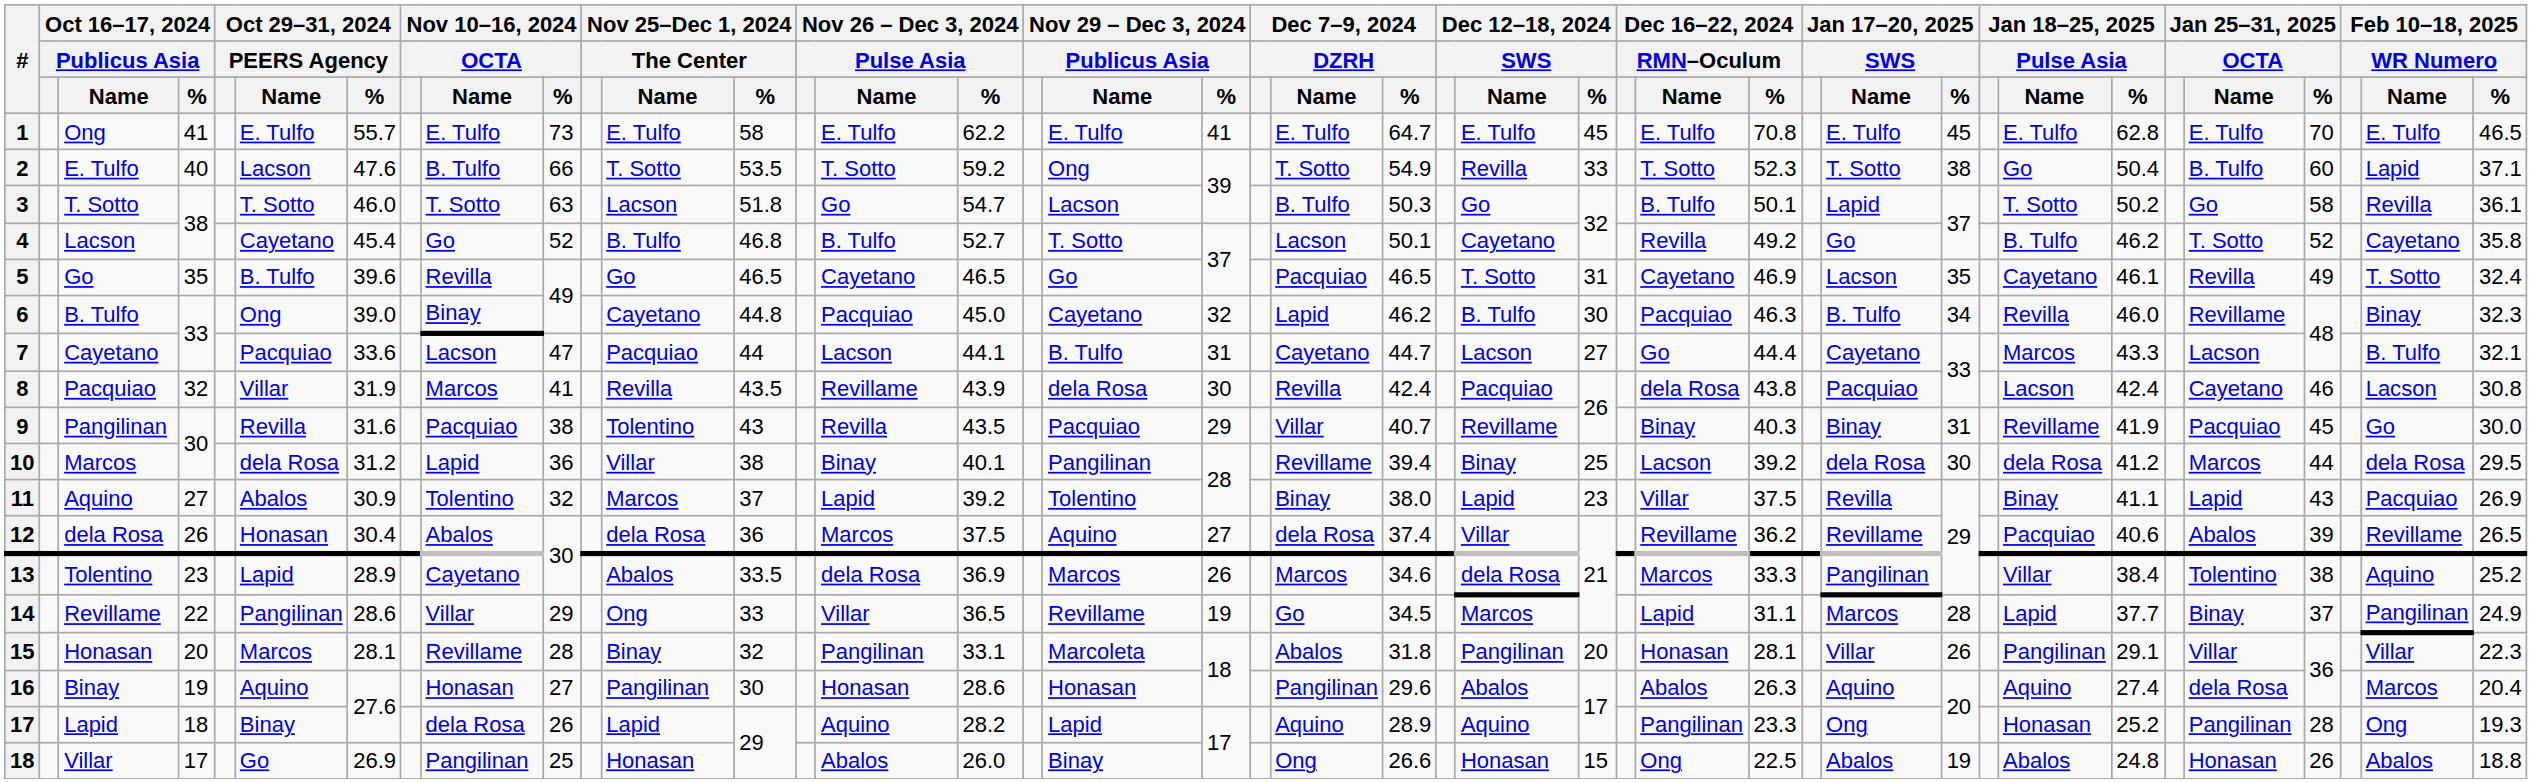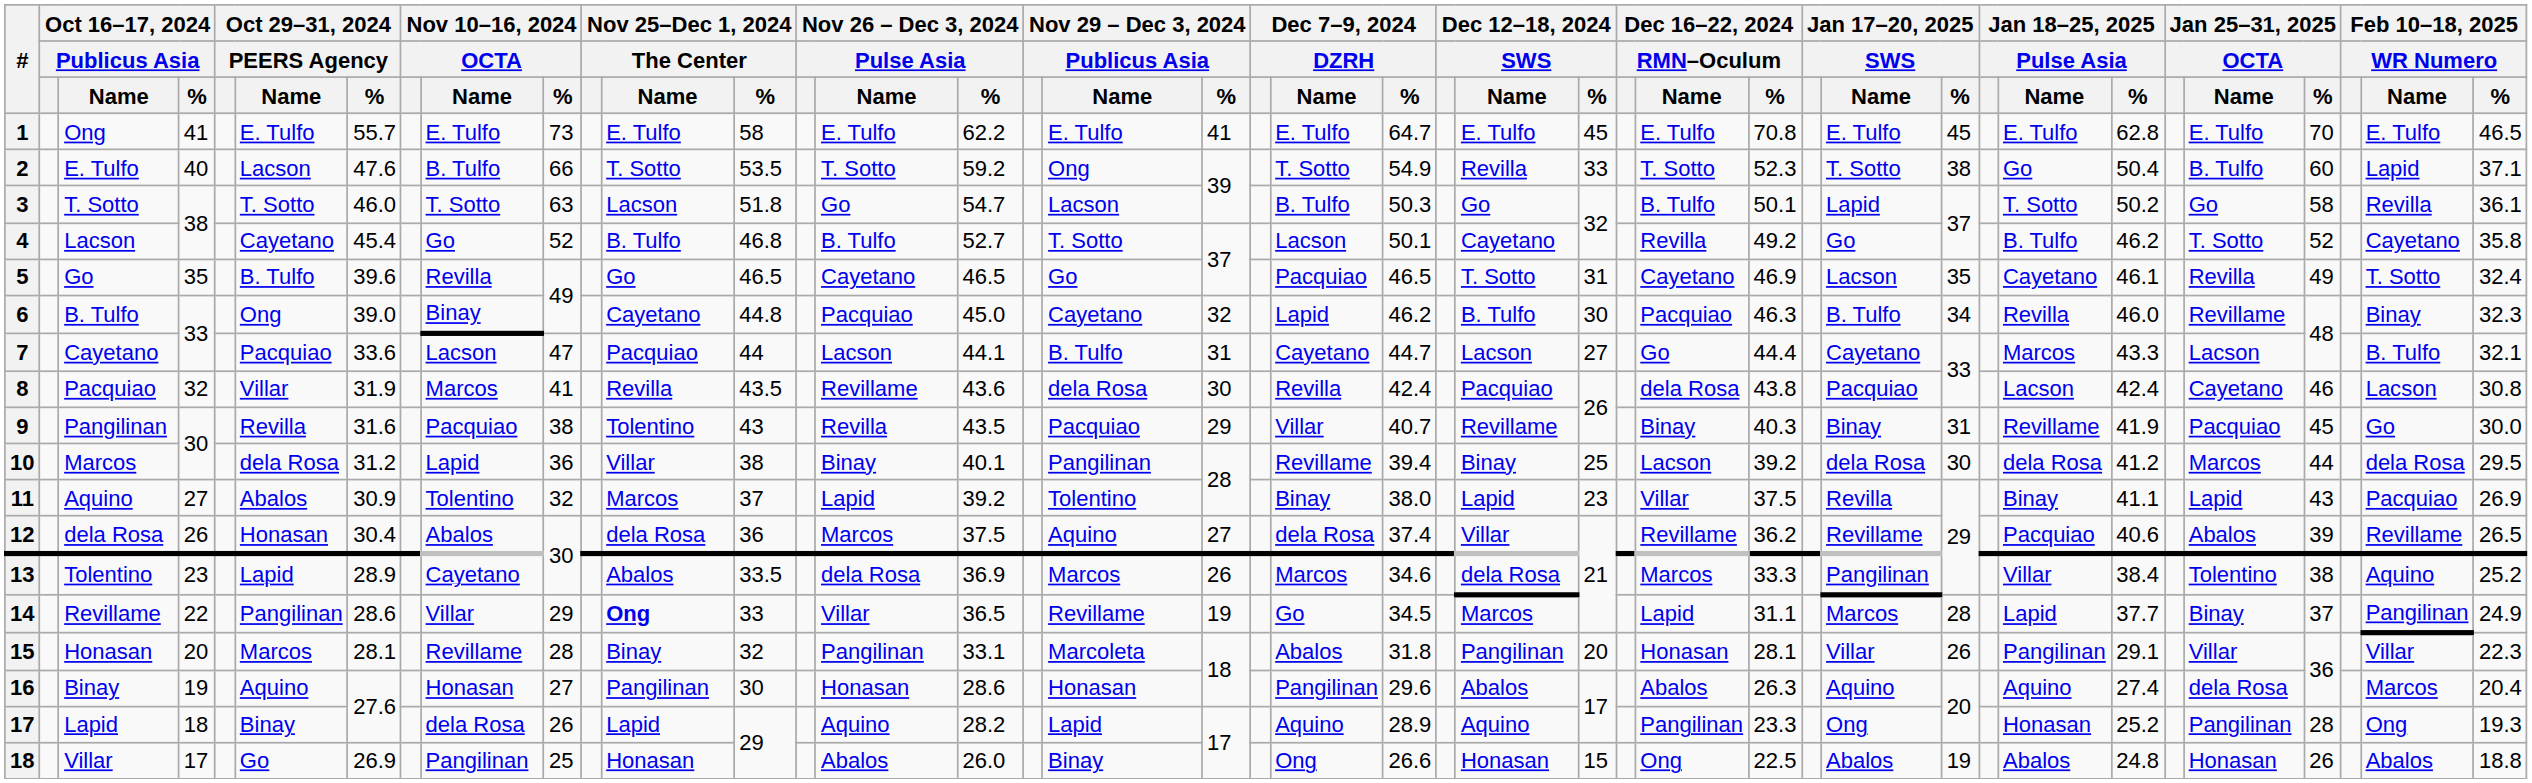(984, 389) 43.9 -> (984, 389) 43.6
(627, 613) normal -> (628, 613) bold
